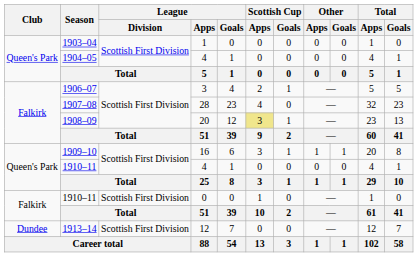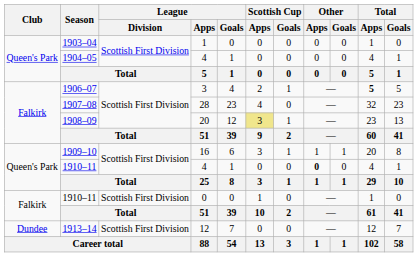(371, 89) normal -> (371, 89) bold
(317, 167) normal -> (317, 167) bold
